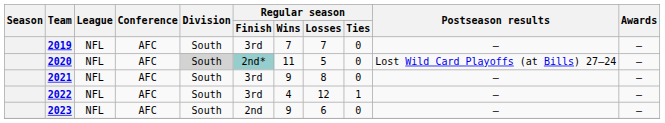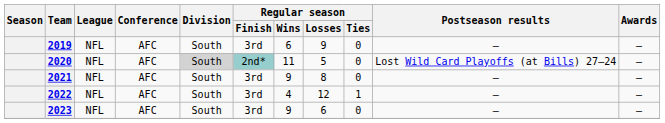(289, 45) 7 -> (289, 45) 6
(323, 45) 7 -> (323, 45) 9
(254, 110) 2nd -> (254, 110) 3rd
